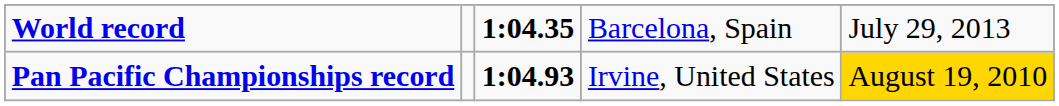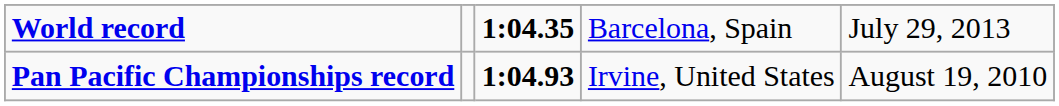(948, 75) gold background -> (948, 75) no background
